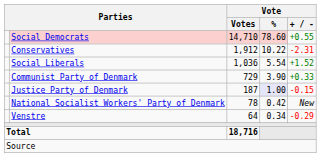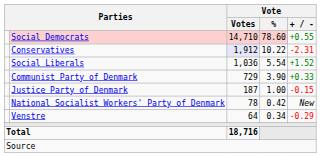(246, 50) no background -> (246, 50) lavender background
(276, 90) lavender background -> (276, 90) no background
